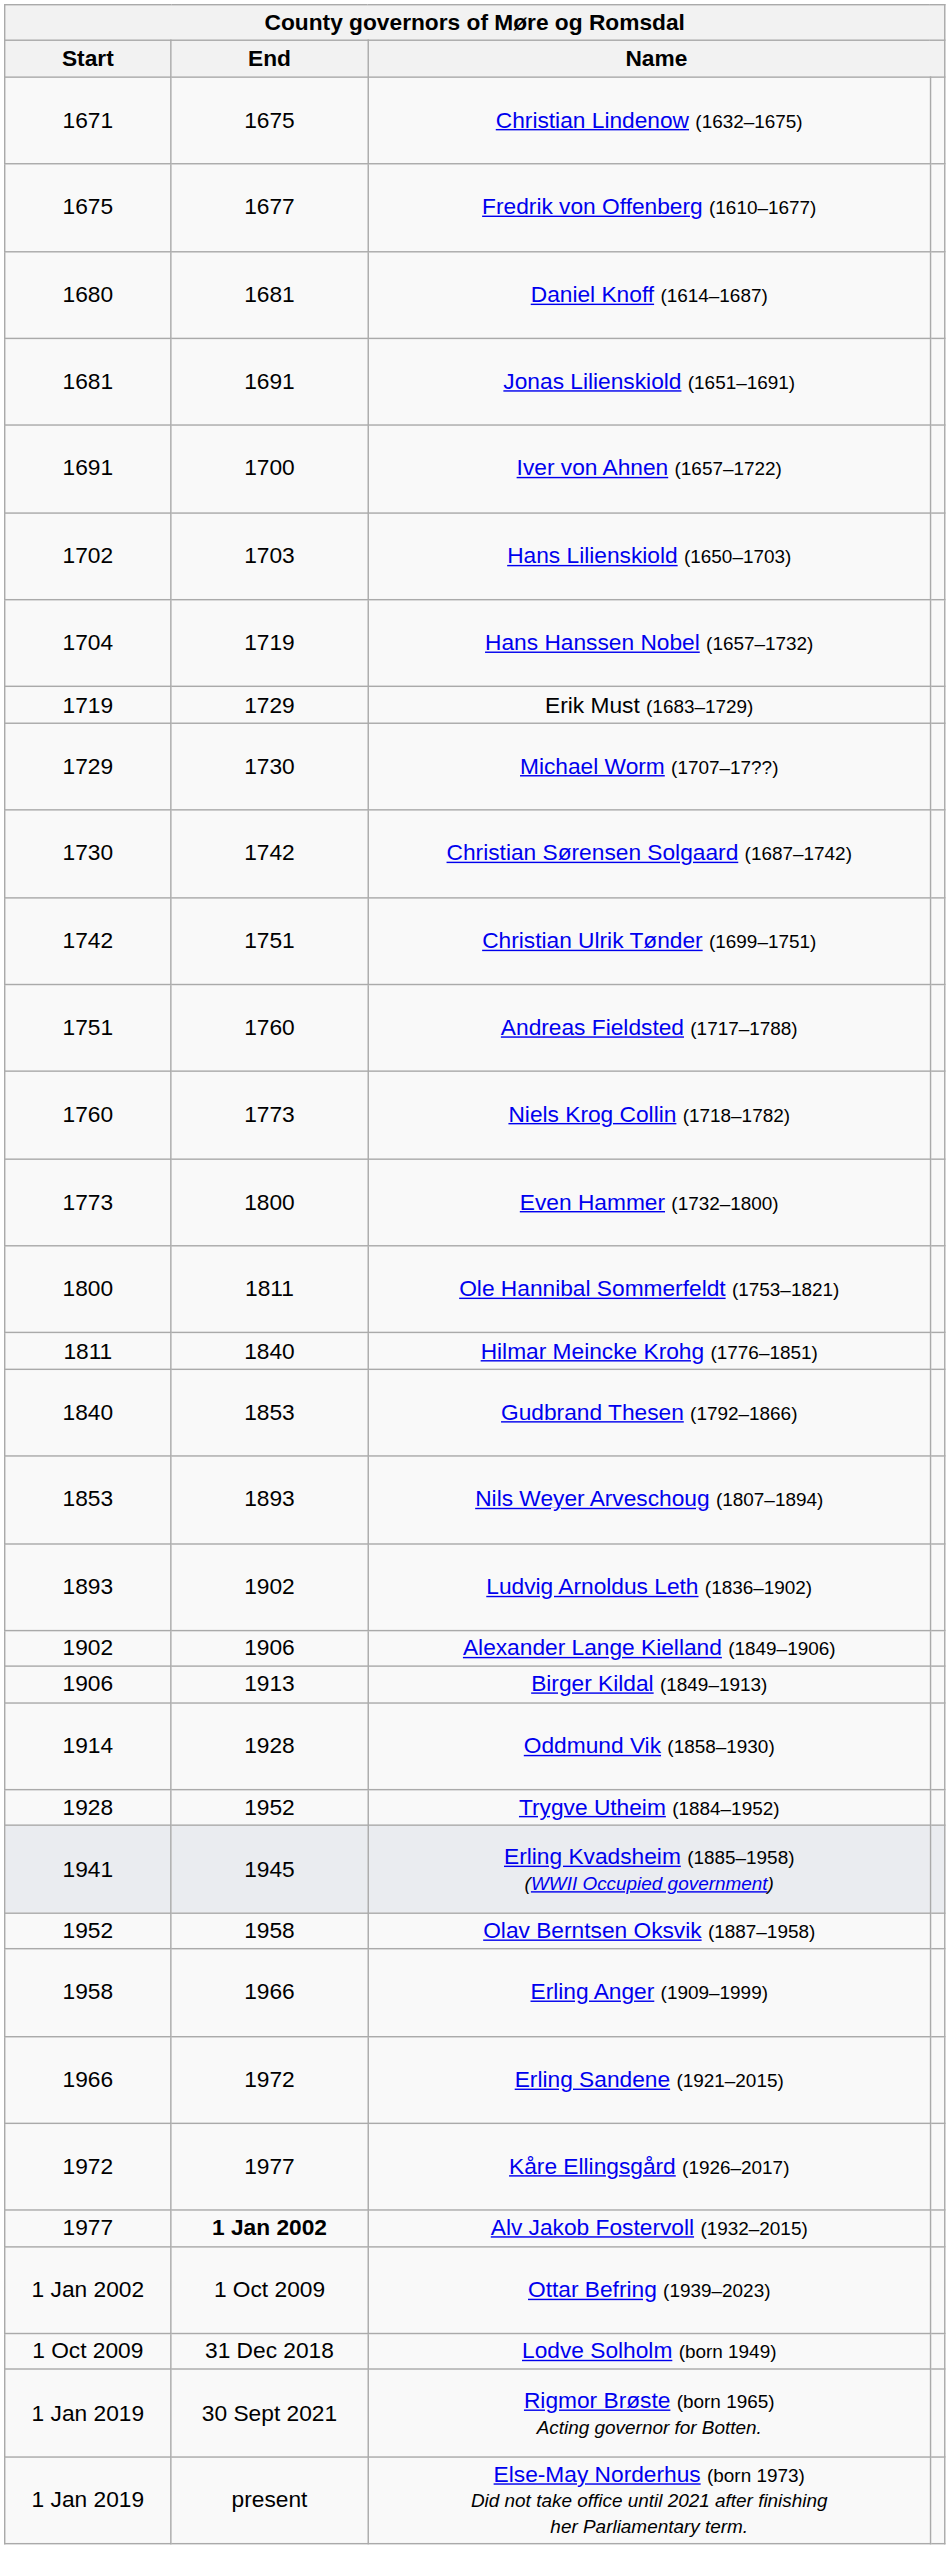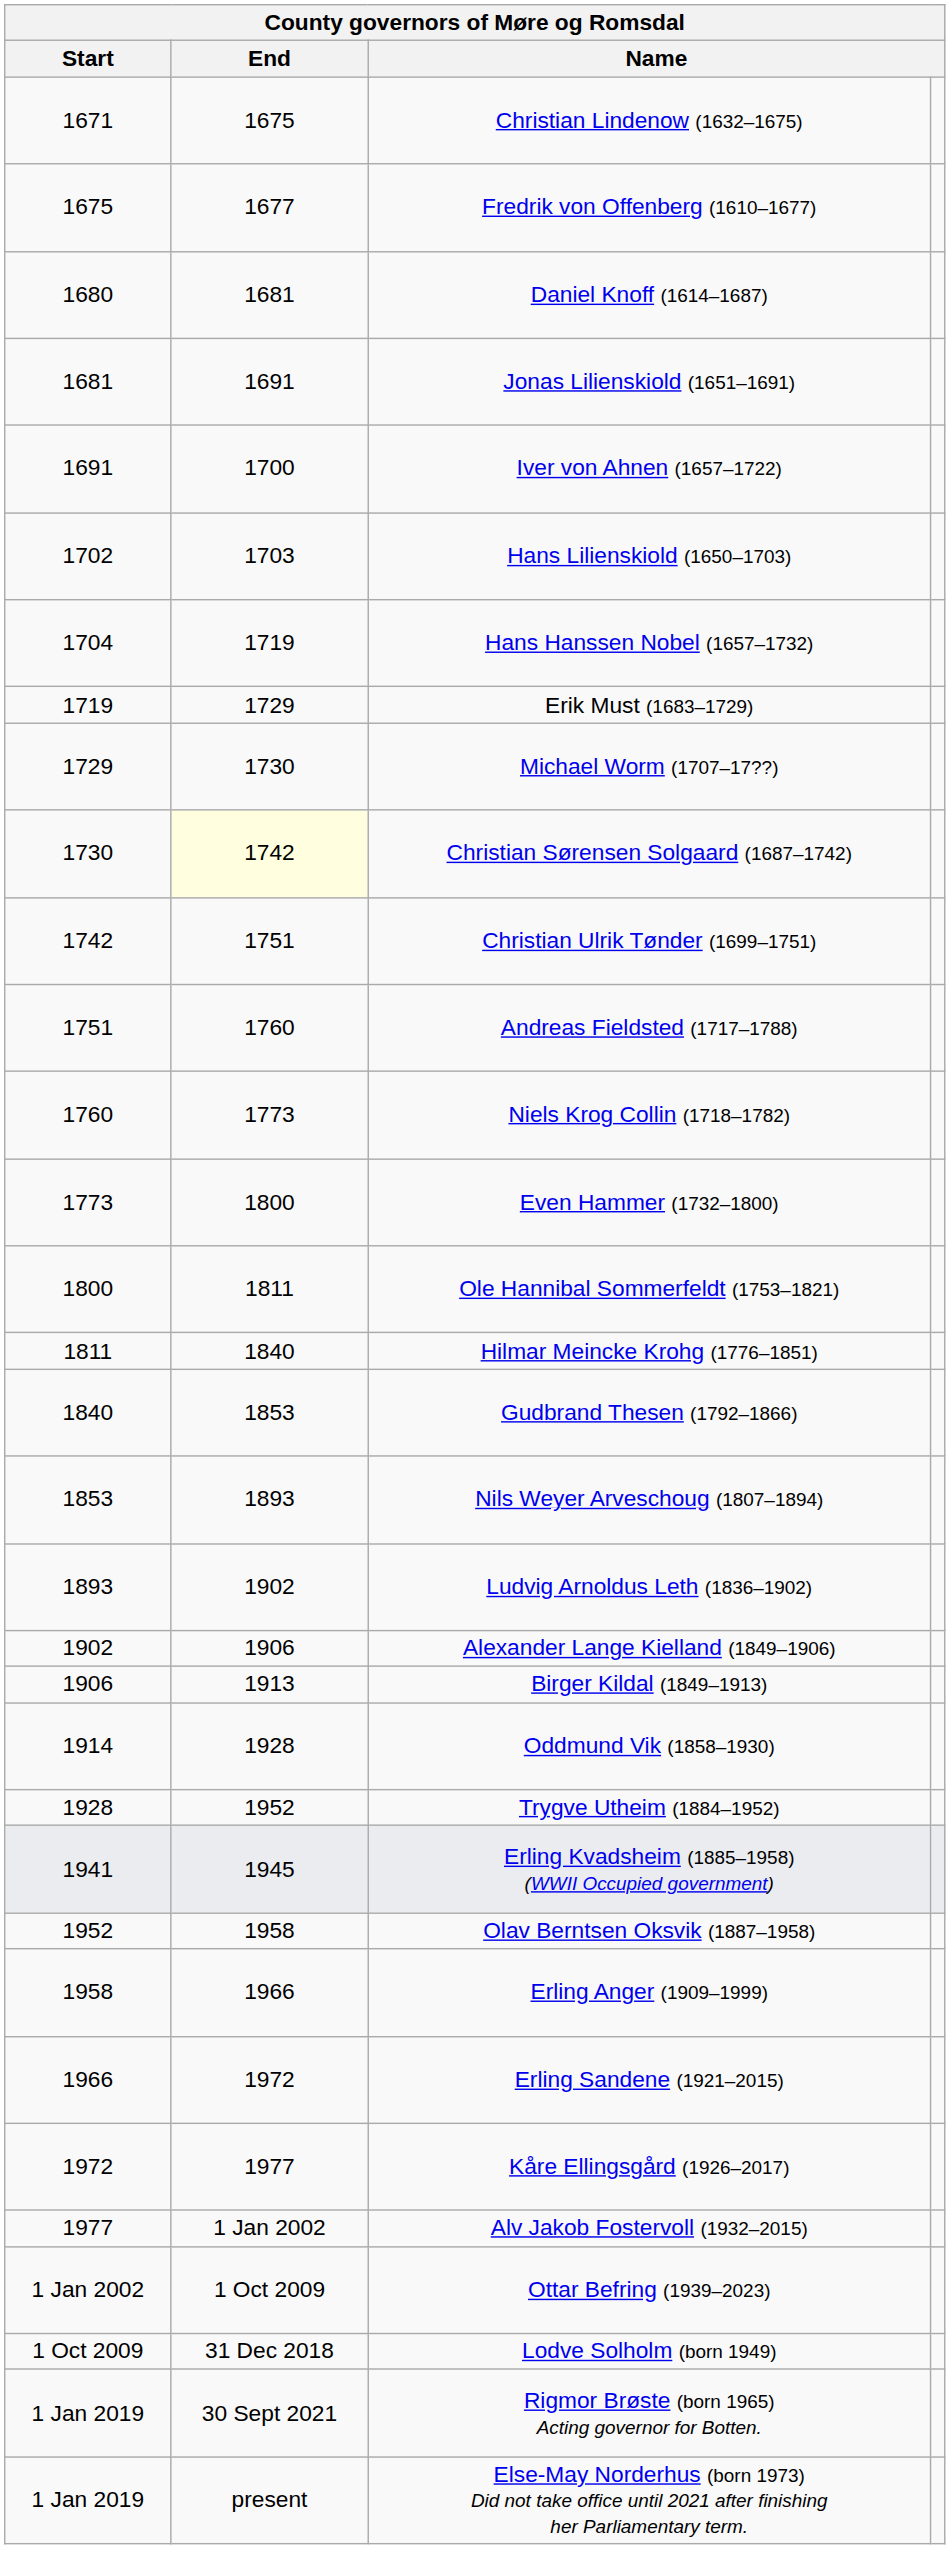(269, 853) no background -> (269, 853) lightyellow background
(269, 2228) bold -> (269, 2228) normal
